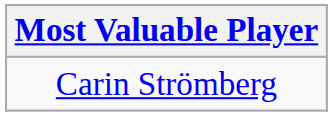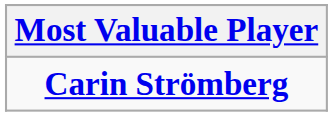(166, 83) normal -> (166, 83) bold
